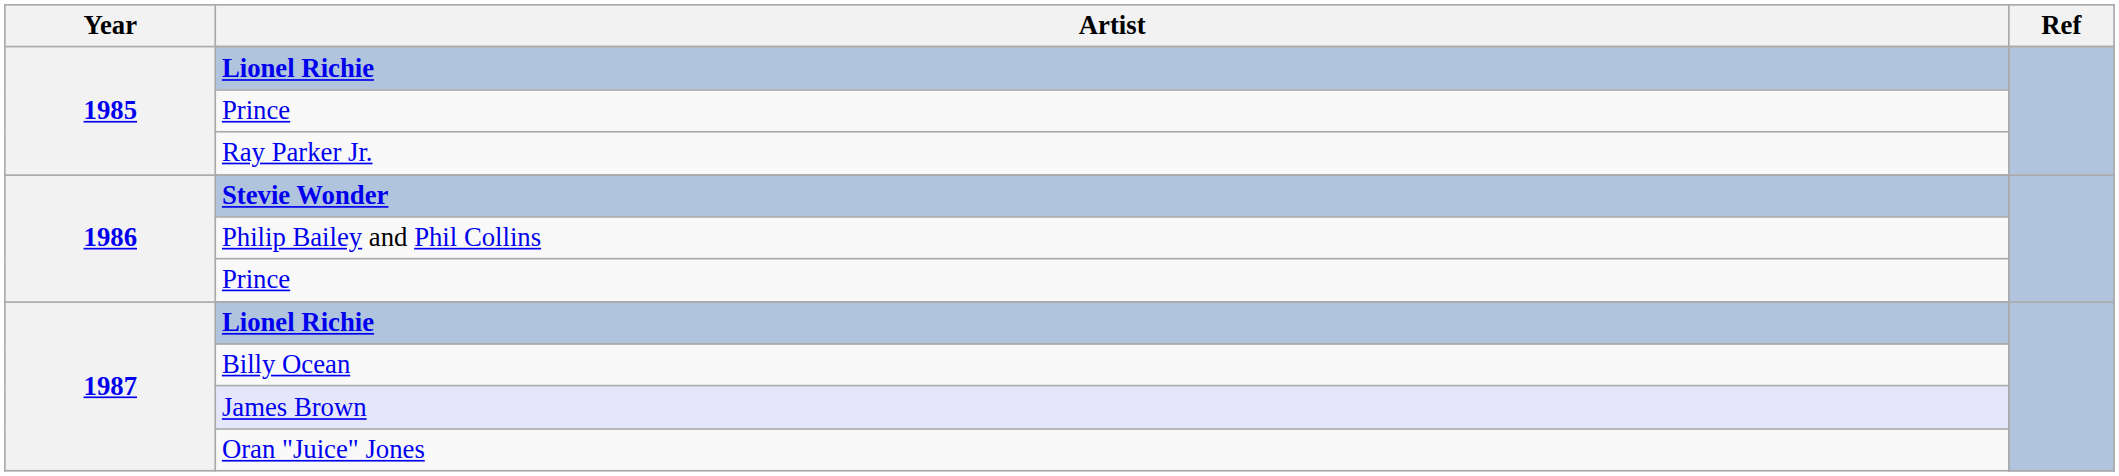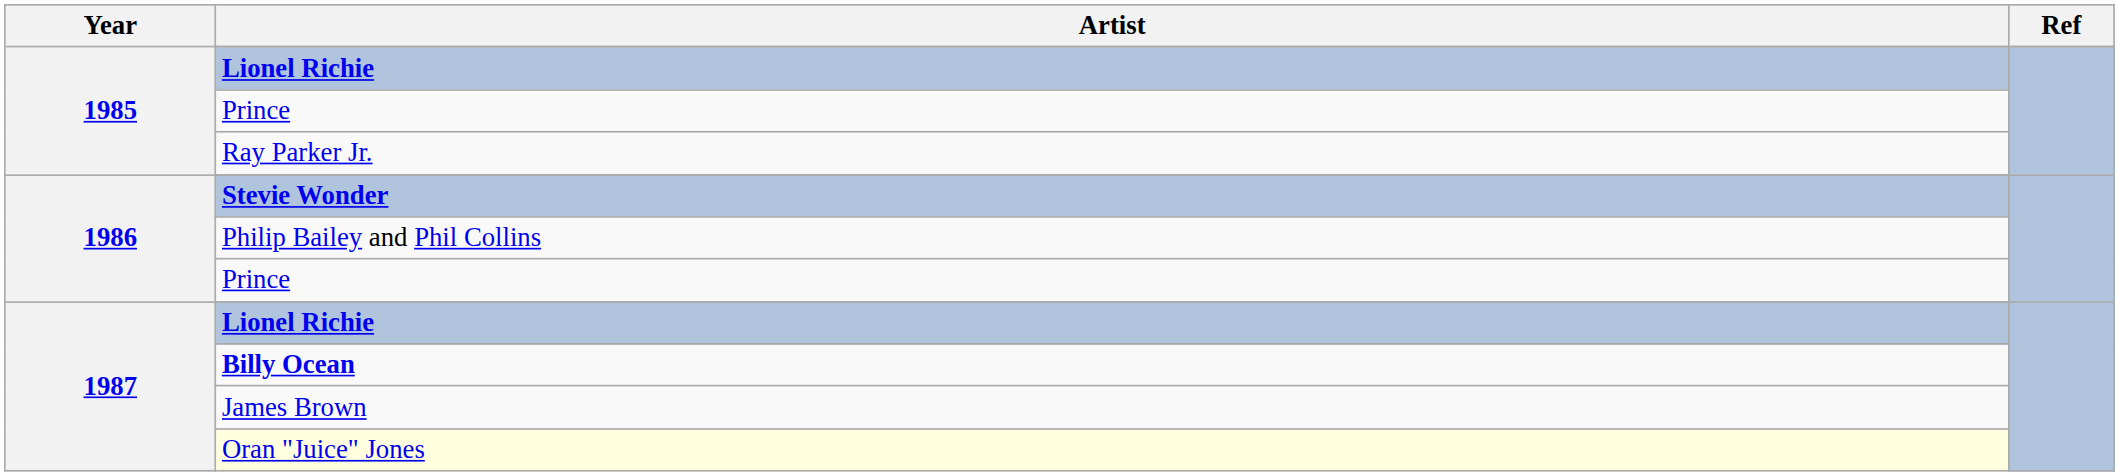(286, 364) normal -> (288, 364) bold
(294, 407) lavender background -> (294, 407) no background
(323, 449) no background -> (323, 449) lightyellow background
